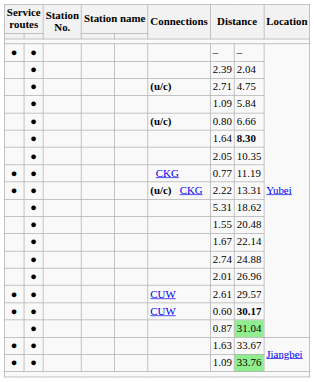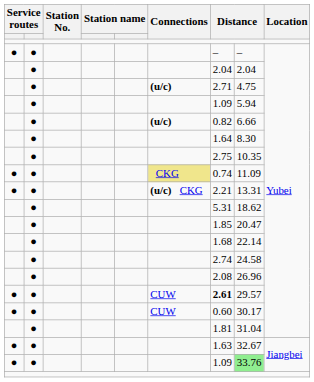(222, 69) 2.39 -> (222, 69) 2.04
(246, 104) 5.84 -> (246, 104) 5.94
(222, 121) 0.80 -> (222, 121) 0.82
(246, 138) bold -> (246, 138) normal
(222, 156) 2.05 -> (222, 156) 2.75
(165, 173) no background -> (165, 173) khaki background
(222, 173) 0.77 -> (222, 173) 0.74
(249, 173) 11.19 -> (249, 173) 11.09
(222, 190) 2.22 -> (222, 190) 2.21
(222, 225) 1.55 -> (222, 225) 1.85
(249, 225) 20.48 -> (249, 225) 20.47
(222, 242) 1.67 -> (222, 242) 1.68
(249, 259) 24.88 -> (249, 259) 24.58
(222, 276) 2.01 -> (222, 276) 2.08
(222, 294) normal -> (222, 294) bold
(249, 311) bold -> (249, 311) normal
(222, 328) 0.87 -> (222, 328) 1.81
(249, 328) lightgreen background -> (249, 328) no background
(249, 345) 33.67 -> (249, 345) 32.67
